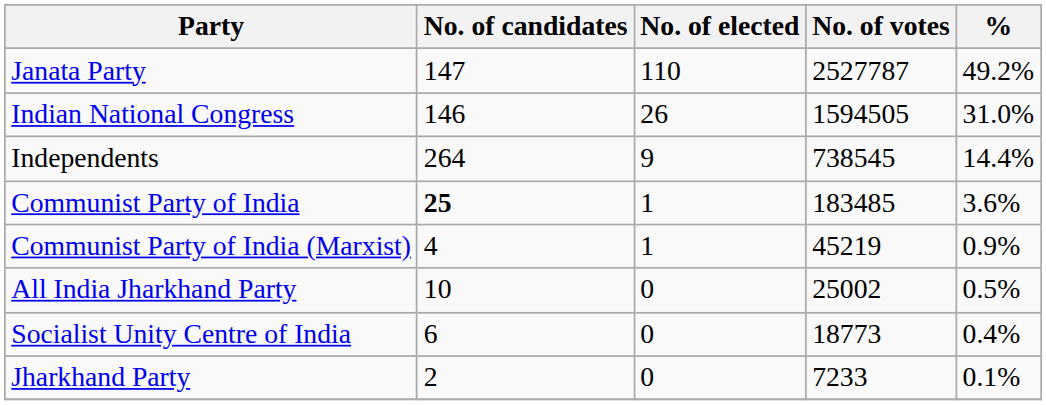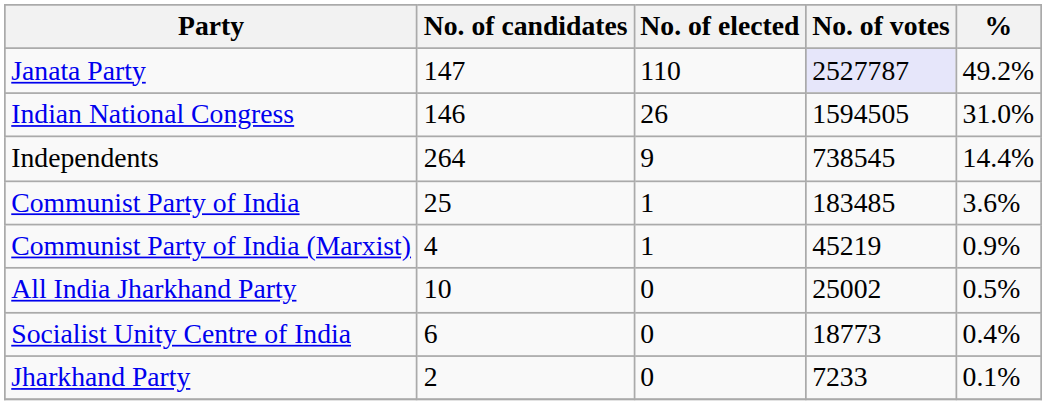(861, 70) no background -> (861, 70) lavender background
(438, 202) bold -> (438, 202) normal
